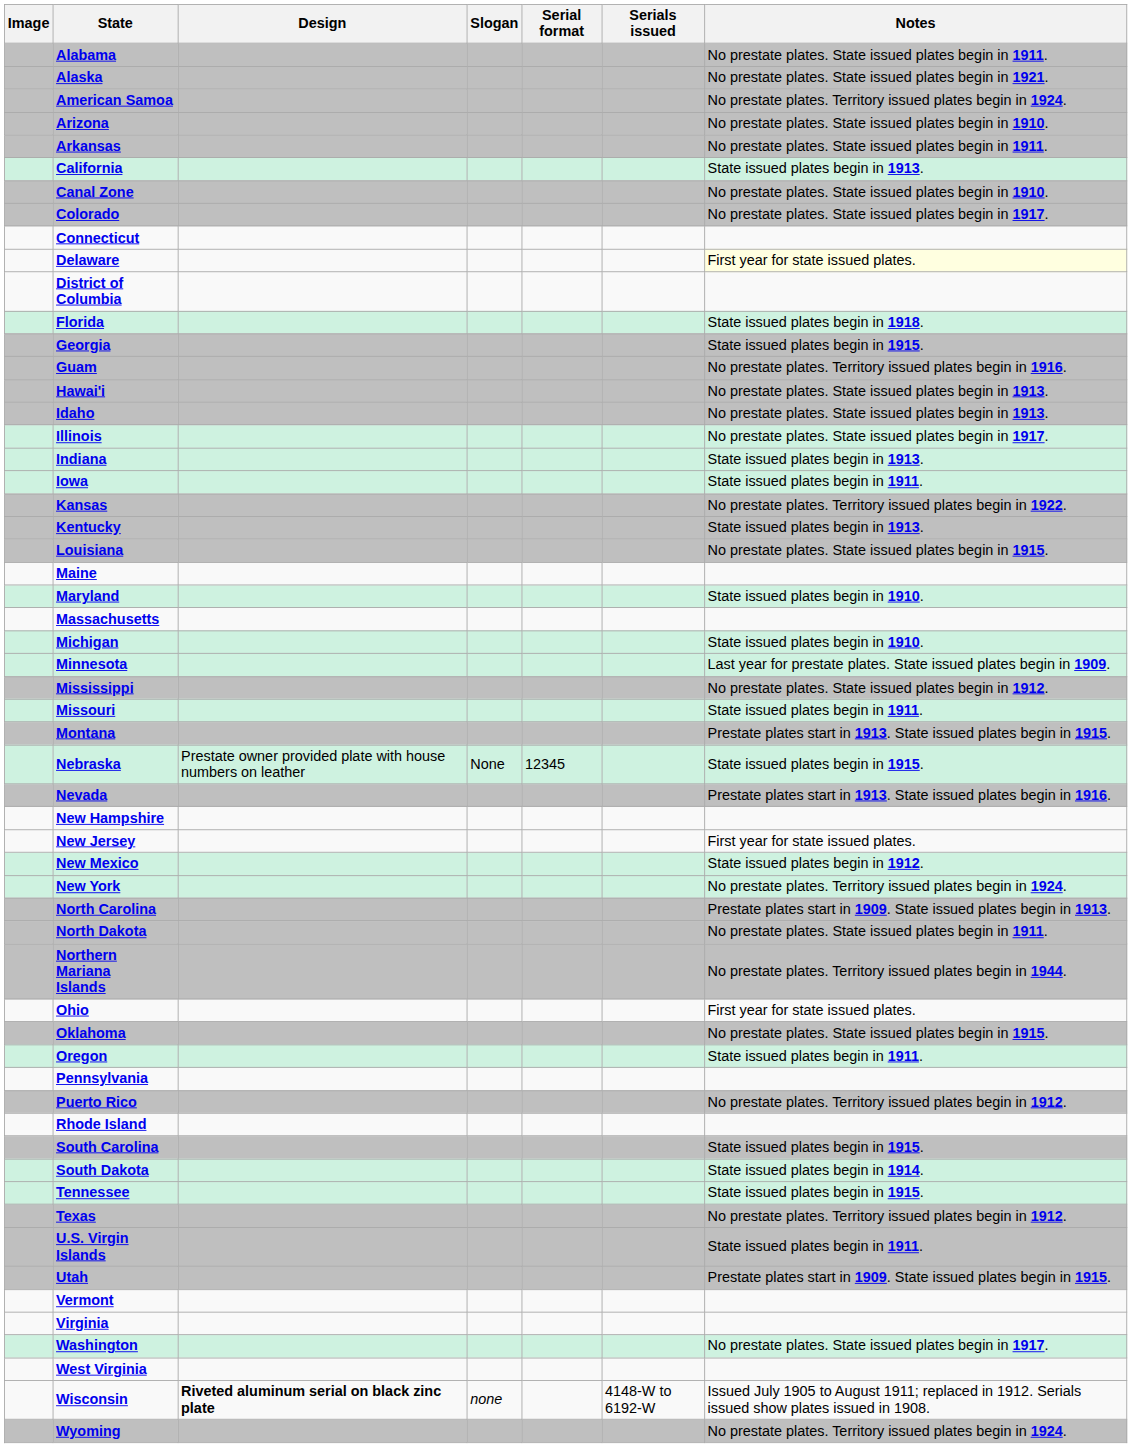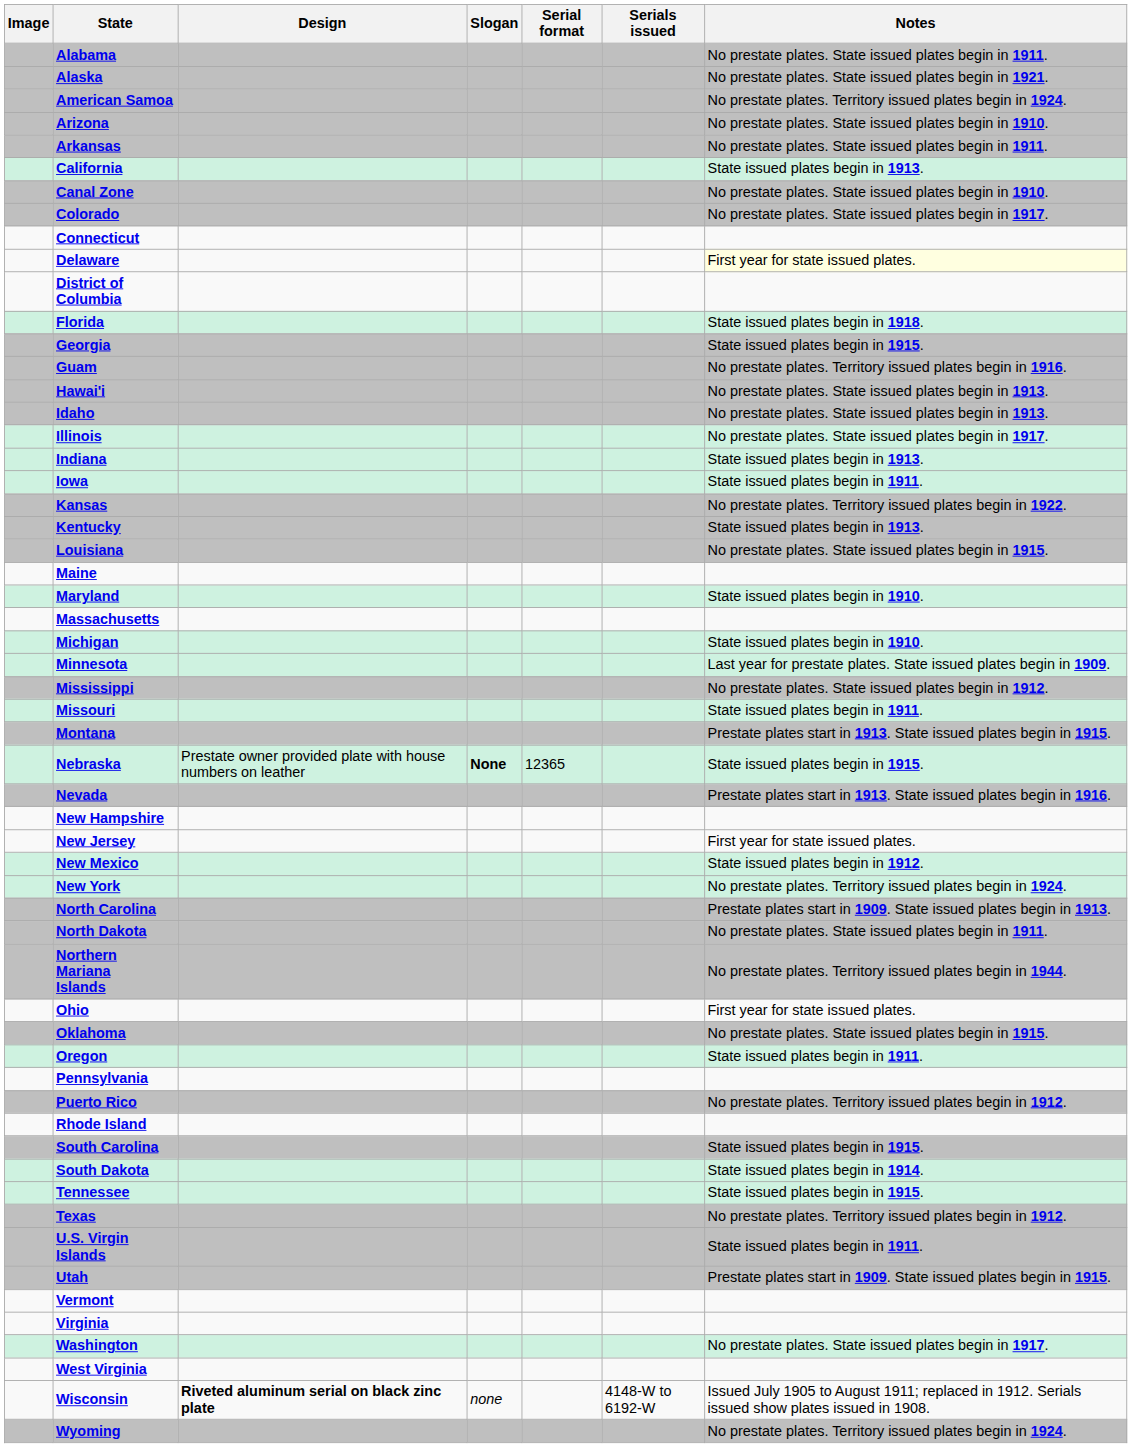(487, 764) normal -> (488, 764) bold
(545, 764) 12345 -> (545, 764) 12365
